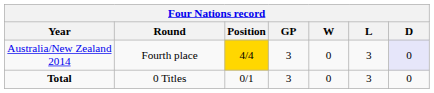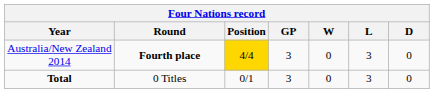(170, 55) normal -> (170, 55) bold
(409, 55) lavender background -> (409, 55) no background
